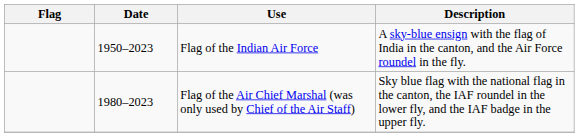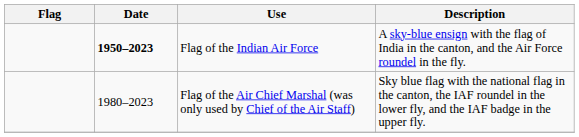(125, 47) normal -> (125, 47) bold
